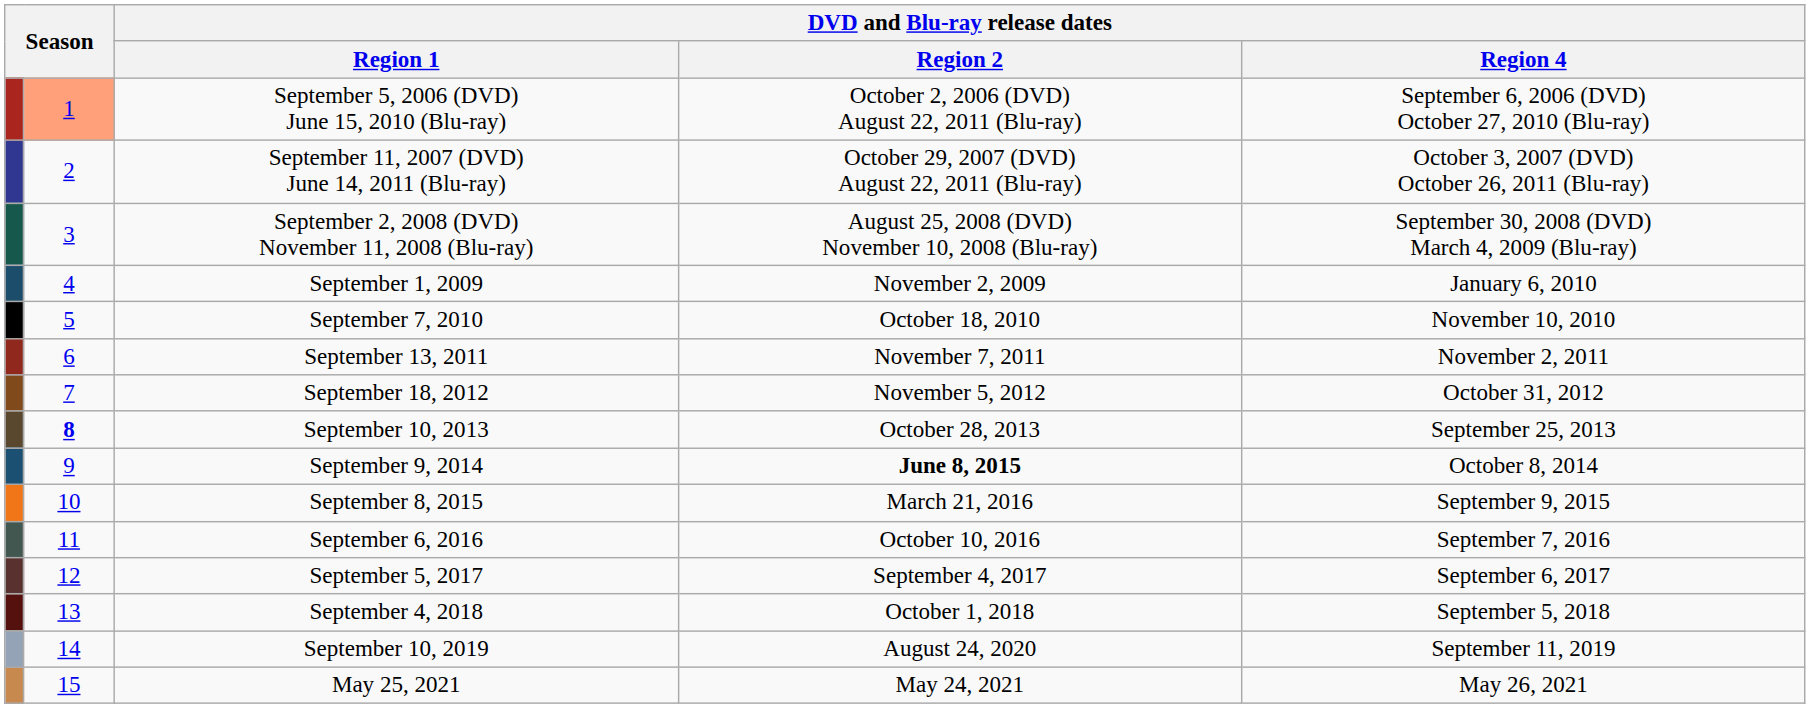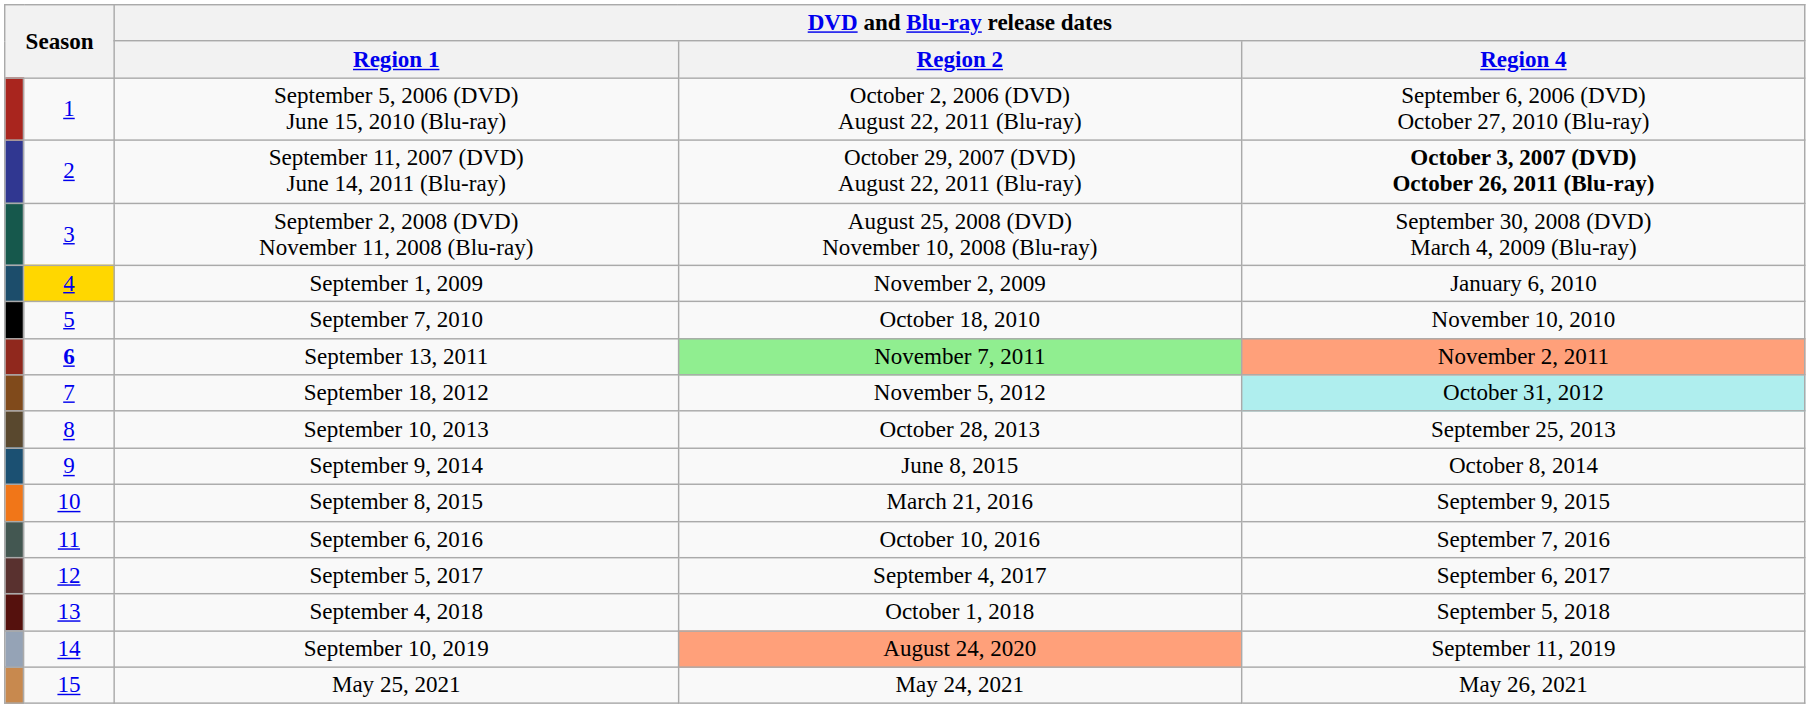(69, 108) lightsalmon background -> (69, 108) no background
(1523, 171) normal -> (1523, 171) bold
(69, 283) no background -> (69, 283) gold background
(69, 356) normal -> (69, 356) bold
(960, 356) no background -> (960, 356) lightgreen background
(1523, 356) no background -> (1523, 356) lightsalmon background
(1523, 392) no background -> (1523, 392) paleturquoise background
(69, 429) bold -> (69, 429) normal
(960, 465) bold -> (960, 465) normal
(960, 648) no background -> (960, 648) lightsalmon background
